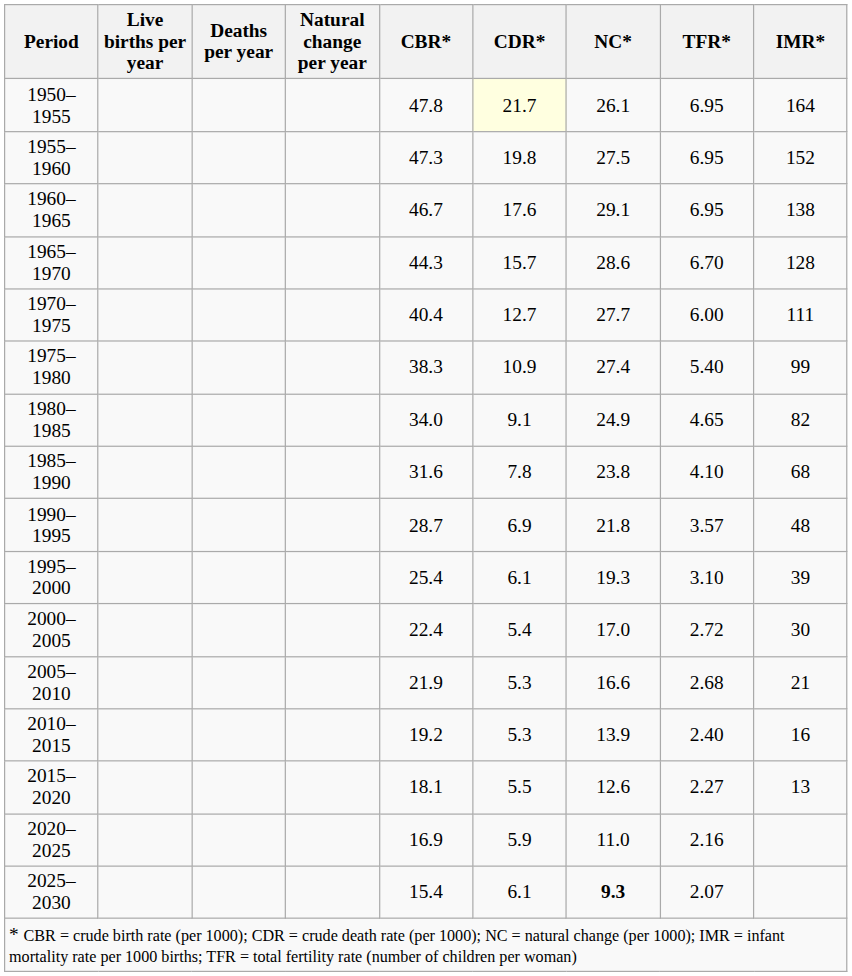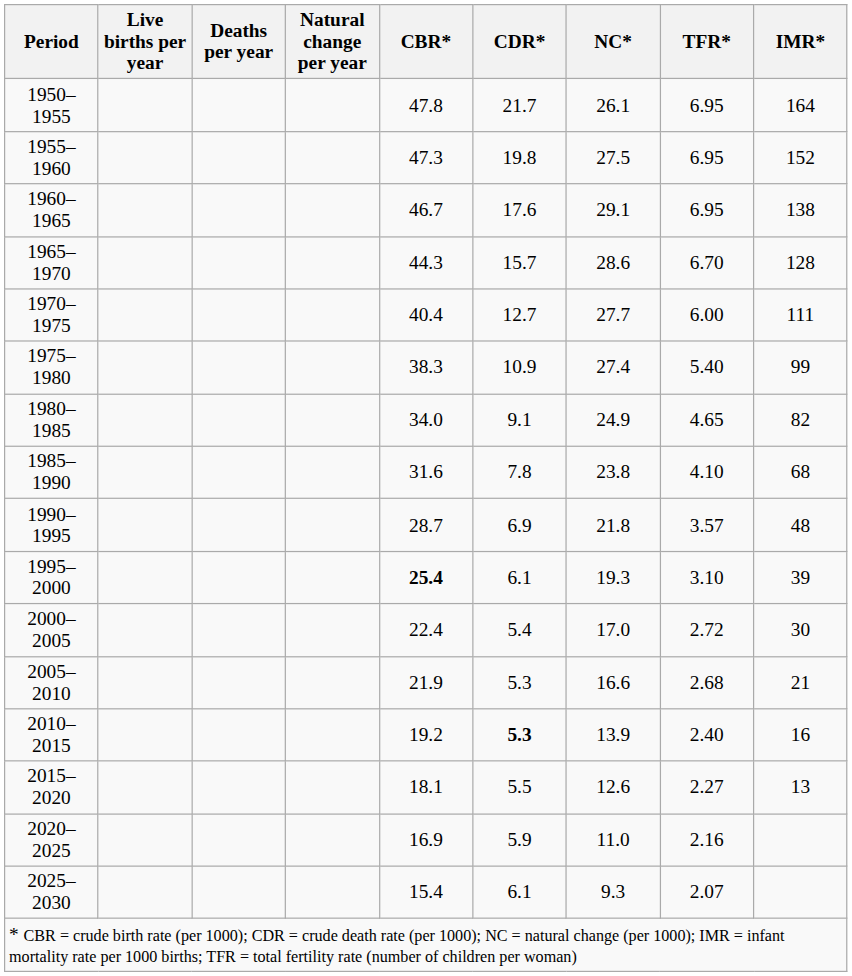(520, 105) lightyellow background -> (520, 105) no background
(426, 577) normal -> (426, 577) bold
(520, 734) normal -> (520, 734) bold
(613, 892) bold -> (613, 892) normal
